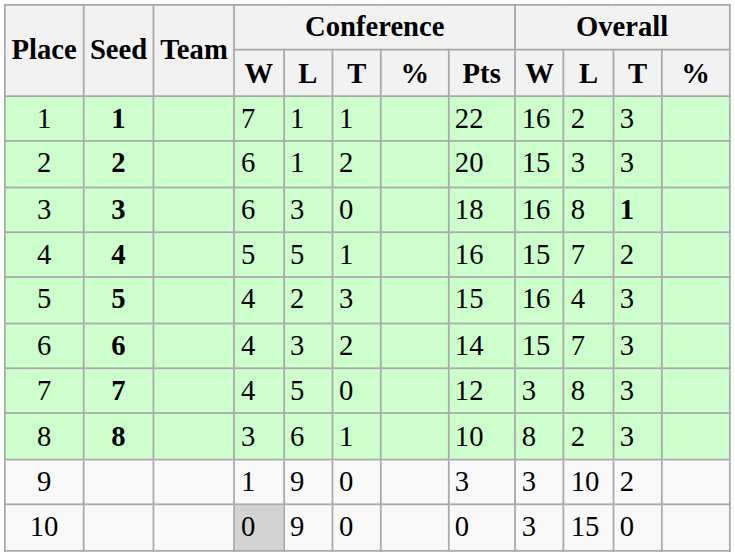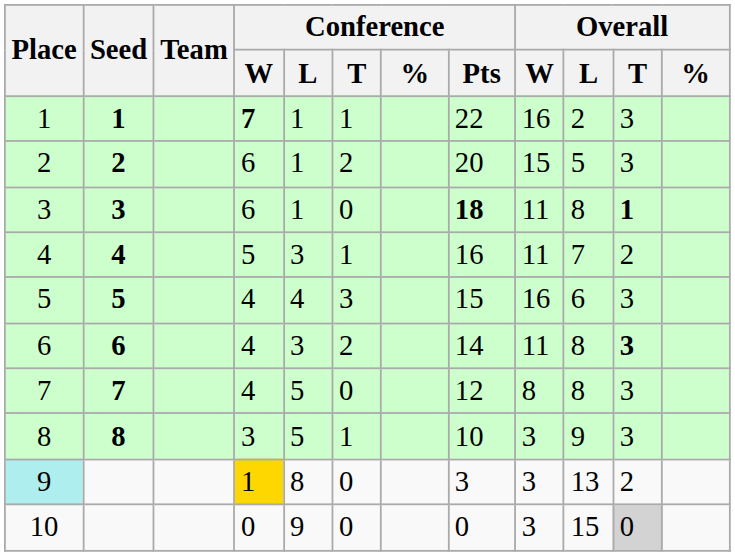(248, 118) normal -> (248, 118) bold
(578, 163) 3 -> (578, 163) 5
(297, 208) 3 -> (297, 208) 1
(469, 208) normal -> (469, 208) bold
(536, 208) 16 -> (536, 208) 11
(297, 254) 5 -> (297, 254) 3
(536, 254) 15 -> (536, 254) 11
(297, 299) 2 -> (297, 299) 4
(578, 299) 4 -> (578, 299) 6
(536, 345) 15 -> (536, 345) 11
(578, 345) 7 -> (578, 345) 8
(627, 345) normal -> (627, 345) bold
(529, 390) 3 -> (529, 390) 8
(297, 436) 6 -> (297, 436) 5
(529, 436) 8 -> (529, 436) 3
(578, 436) 2 -> (578, 436) 9
(44, 481) no background -> (44, 481) paleturquoise background
(248, 481) no background -> (248, 481) gold background
(297, 481) 9 -> (297, 481) 8
(585, 481) 10 -> (585, 481) 13
(248, 526) lightgrey background -> (248, 526) no background
(627, 526) no background -> (627, 526) lightgrey background
